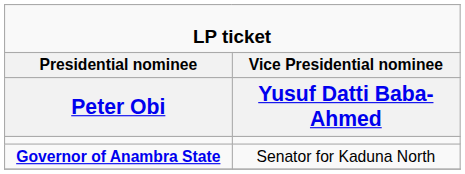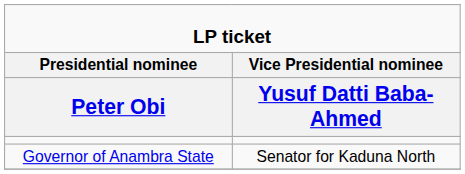(118, 157) bold -> (118, 157) normal
